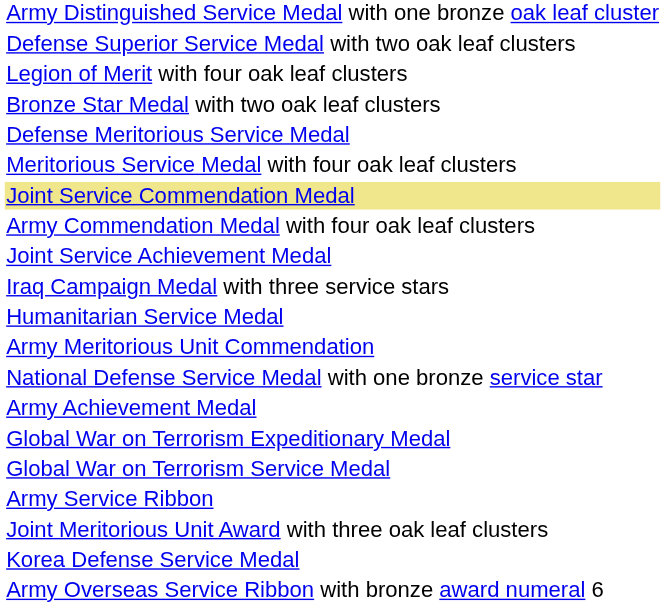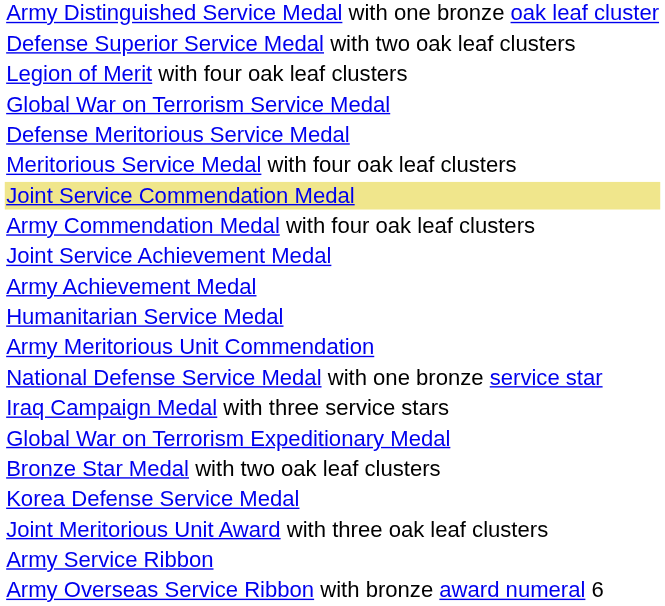(223, 104) Bronze Star Medal with two oak leaf clusters -> (198, 104) Global War on Terrorism Service Medal
(228, 286) Iraq Campaign Medal with three service stars -> (131, 286) Army Achievement Medal
(131, 408) Army Achievement Medal -> (228, 408) Iraq Campaign Medal with three service stars
(198, 468) Global War on Terrorism Service Medal -> (223, 468) Bronze Star Medal with two oak leaf clusters
(110, 499) Army Service Ribbon -> (153, 499) Korea Defense Service Medal
(153, 559) Korea Defense Service Medal -> (110, 559) Army Service Ribbon
